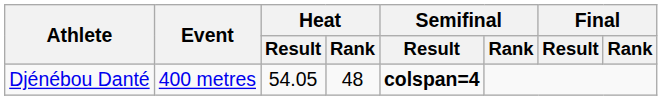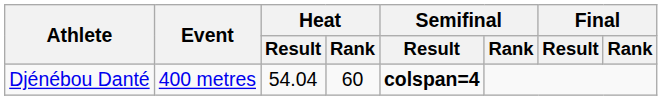(293, 80) 54.05 -> (293, 80) 54.04
(353, 80) 48 -> (353, 80) 60
